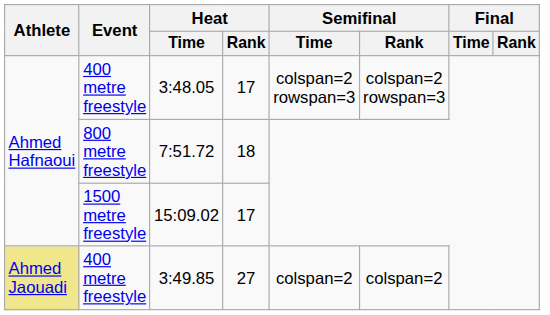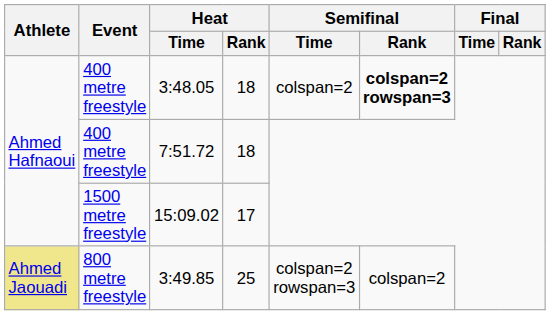(246, 88) 17 -> (246, 88) 18
(314, 88) colspan=2 rowspan=3 -> (314, 88) colspan=2
(404, 88) normal -> (407, 88) bold
(115, 152) 800 metre freestyle -> (115, 152) 400 metre freestyle
(115, 279) 400 metre freestyle -> (115, 279) 800 metre freestyle
(246, 279) 27 -> (246, 279) 25
(314, 279) colspan=2 -> (314, 279) colspan=2 rowspan=3
